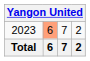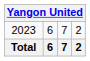(50, 30) lightsalmon background -> (50, 30) no background
